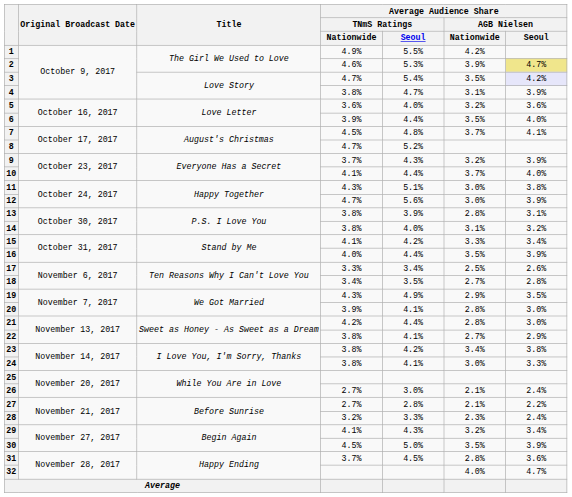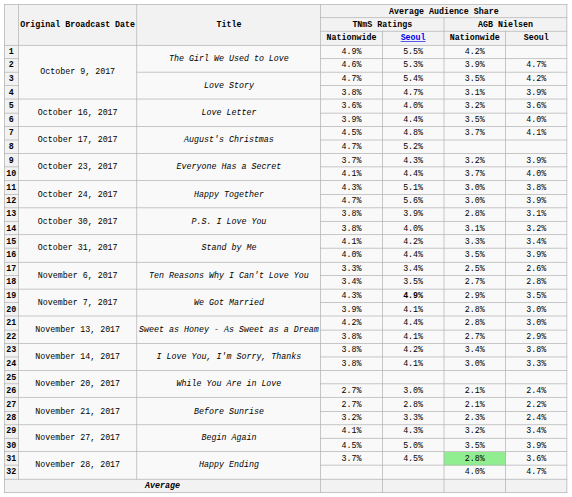(536, 65) khaki background -> (536, 65) no background
(536, 79) lavender background -> (536, 79) no background
(413, 296) normal -> (413, 296) bold
(475, 459) no background -> (475, 459) lightgreen background
